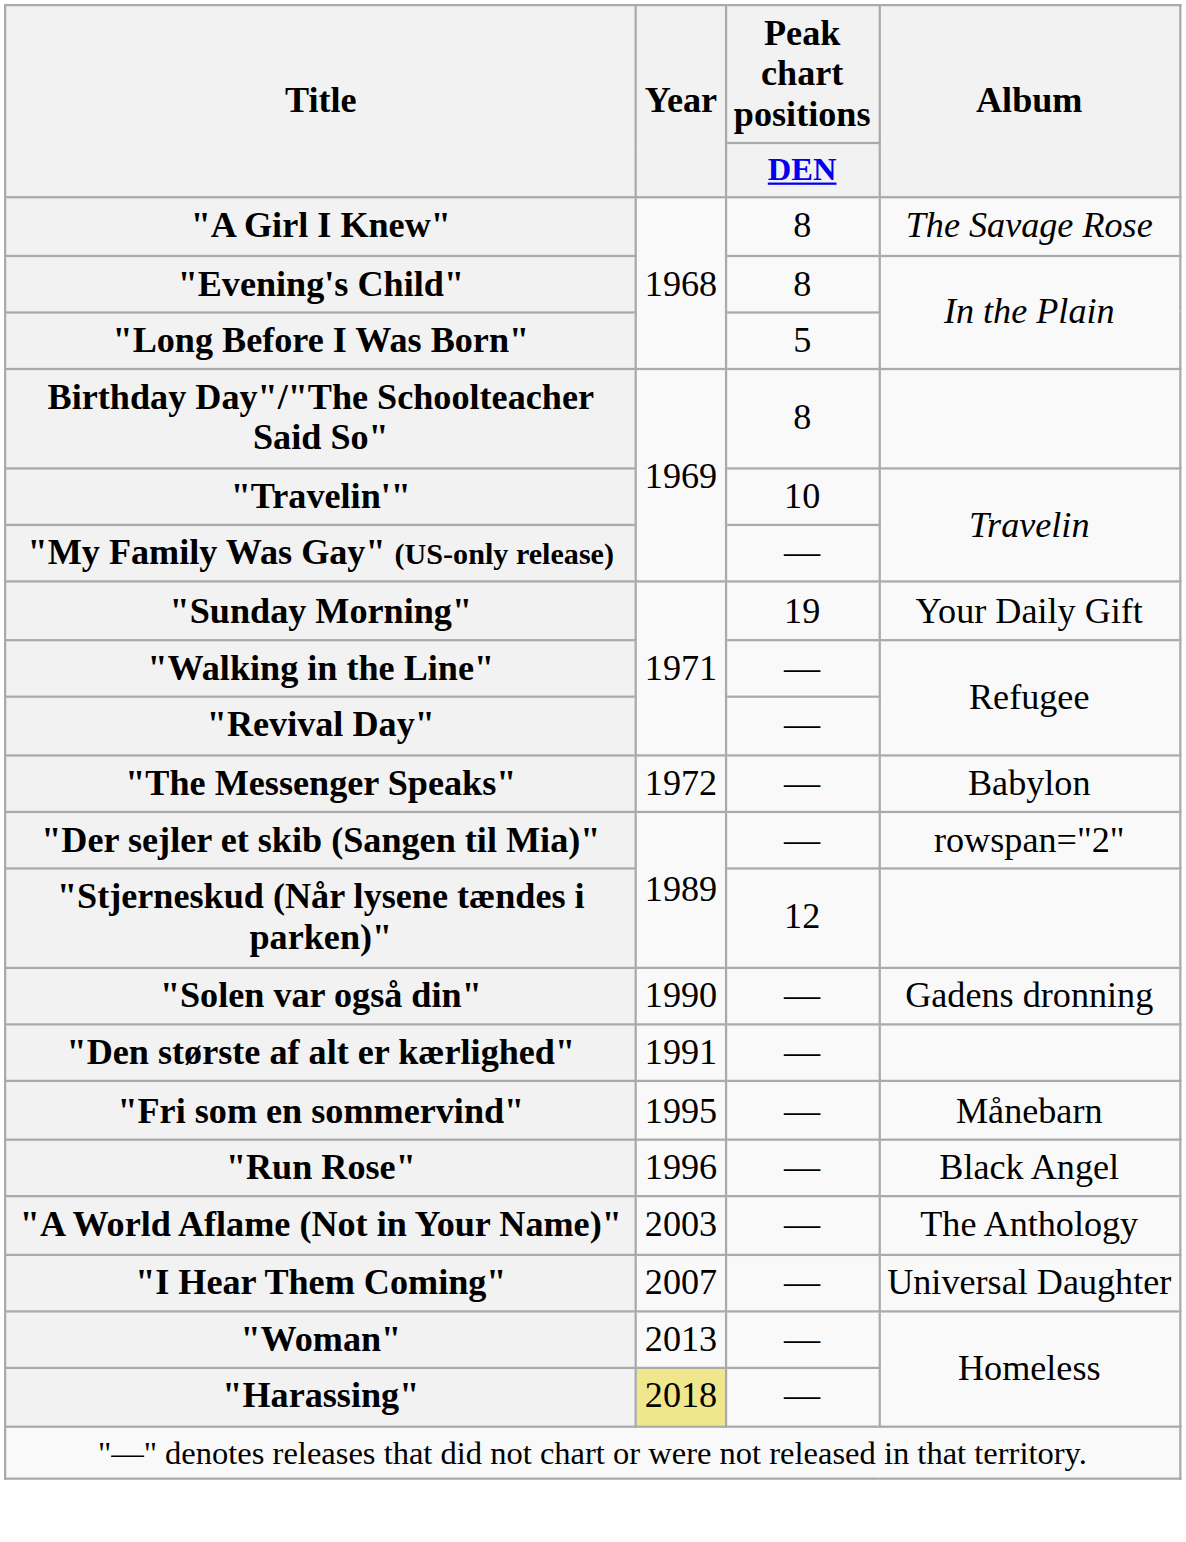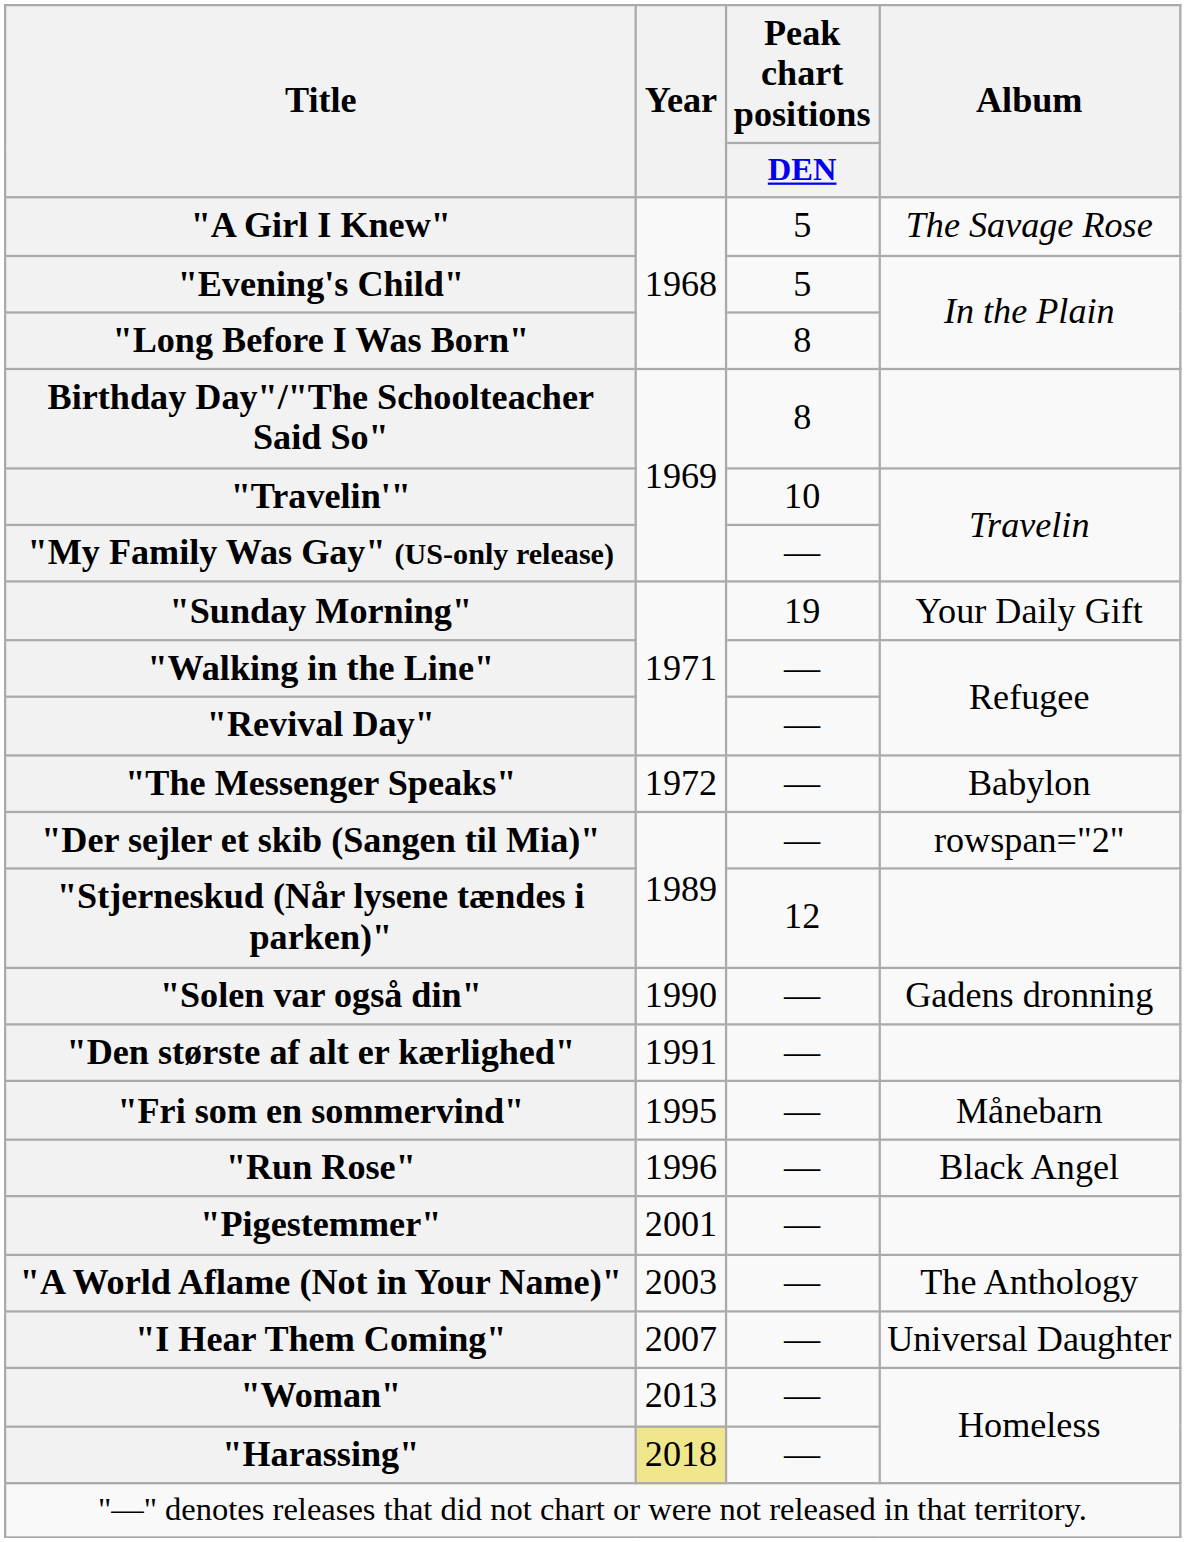(802, 225) 8 -> (802, 225) 5
(802, 282) 8 -> (802, 282) 5
(802, 340) 5 -> (802, 340) 8
+ row: (321, 1224)
